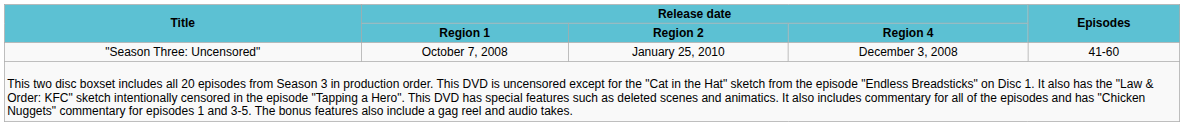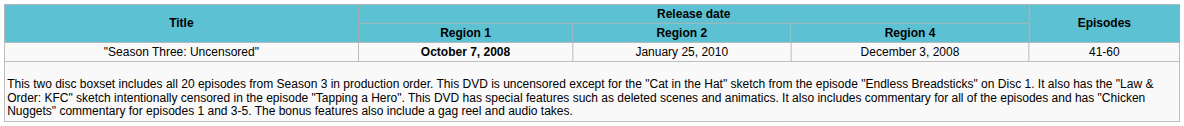(465, 52) normal -> (465, 52) bold
